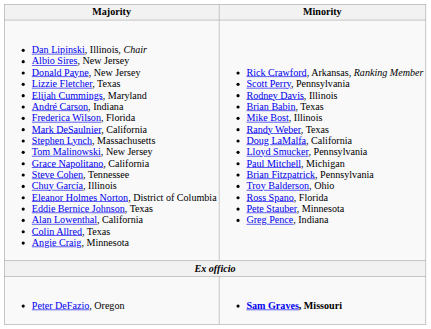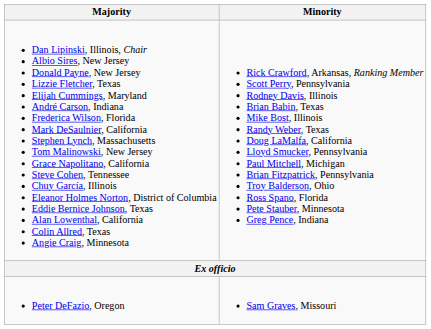(322, 306) bold -> (322, 306) normal
